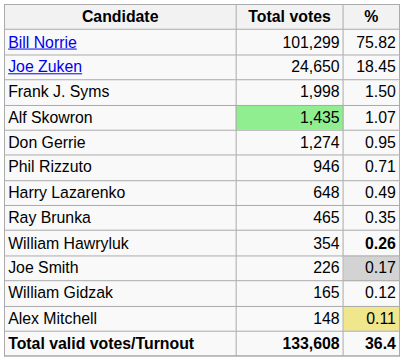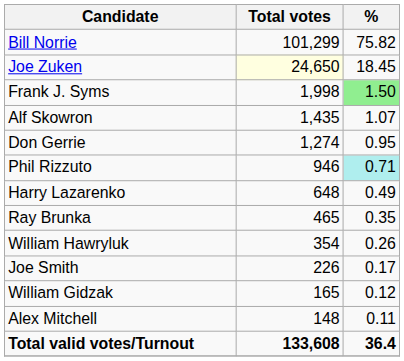(315, 67) no background -> (315, 67) lightyellow background
(380, 92) no background -> (380, 92) lightgreen background
(320, 117) lightgreen background -> (320, 117) no background
(380, 167) no background -> (380, 167) paleturquoise background
(380, 243) bold -> (380, 243) normal
(380, 268) lightgrey background -> (380, 268) no background
(381, 318) khaki background -> (381, 318) no background
